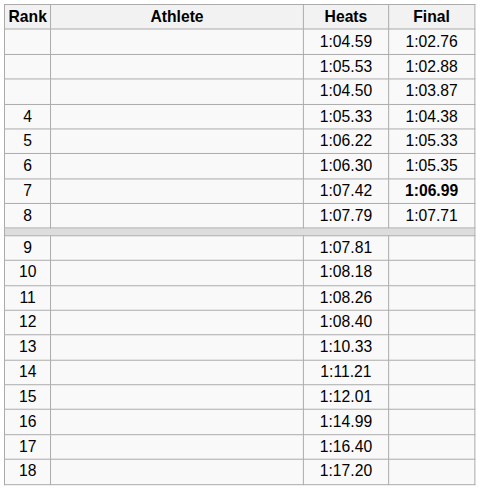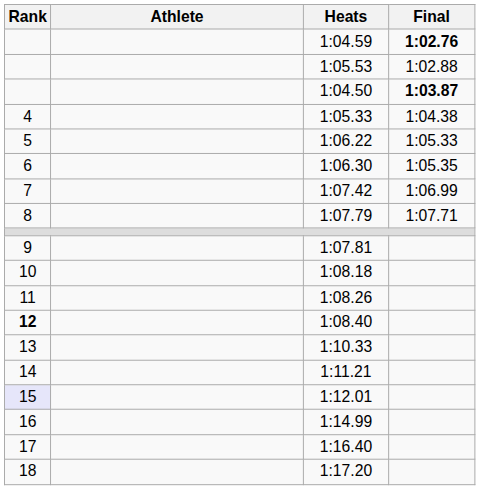(432, 41) normal -> (432, 41) bold
(432, 91) normal -> (432, 91) bold
(432, 191) bold -> (432, 191) normal
(28, 322) normal -> (28, 322) bold
(28, 397) no background -> (28, 397) lavender background
